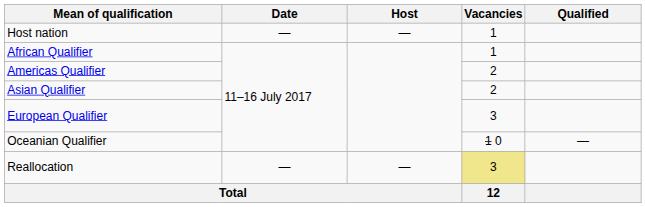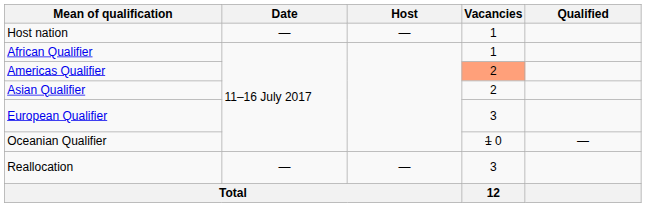(493, 71) no background -> (493, 71) lightsalmon background
(493, 167) khaki background -> (493, 167) no background
